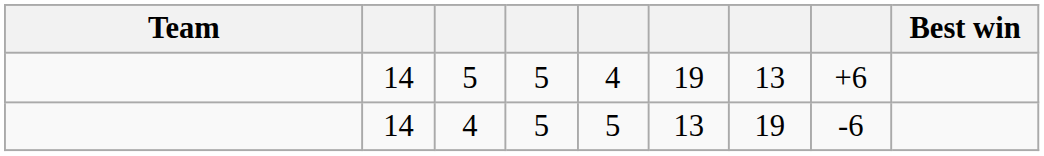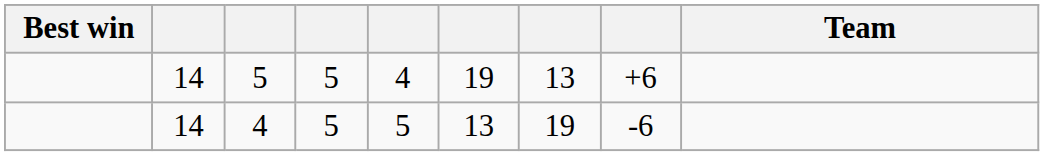columns swapped: (184, 28) <-> (965, 28)
